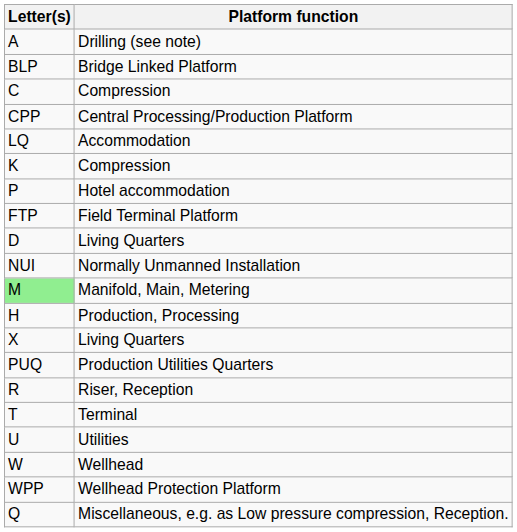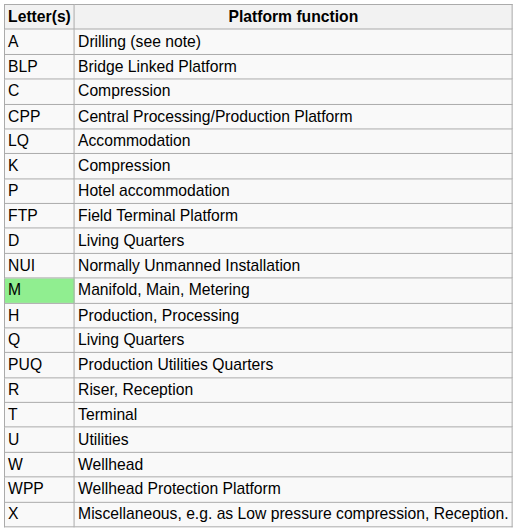(13, 340) X -> (14, 340) Q
(14, 514) Q -> (13, 514) X
